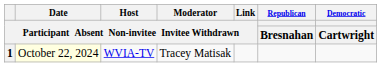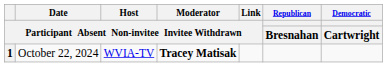(58, 53) lightyellow background -> (58, 53) no background
(195, 53) normal -> (198, 53) bold
